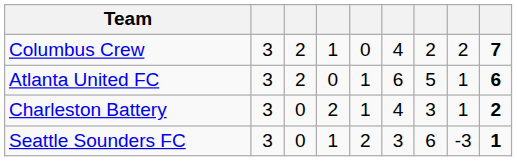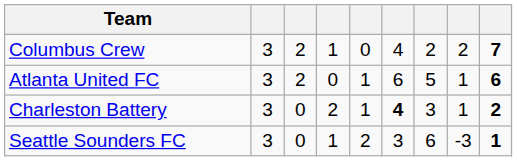(398, 110) normal -> (398, 110) bold
